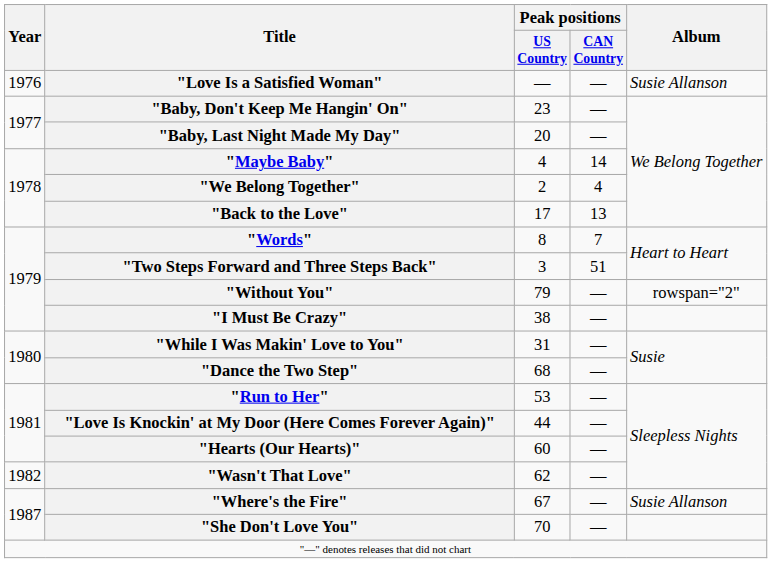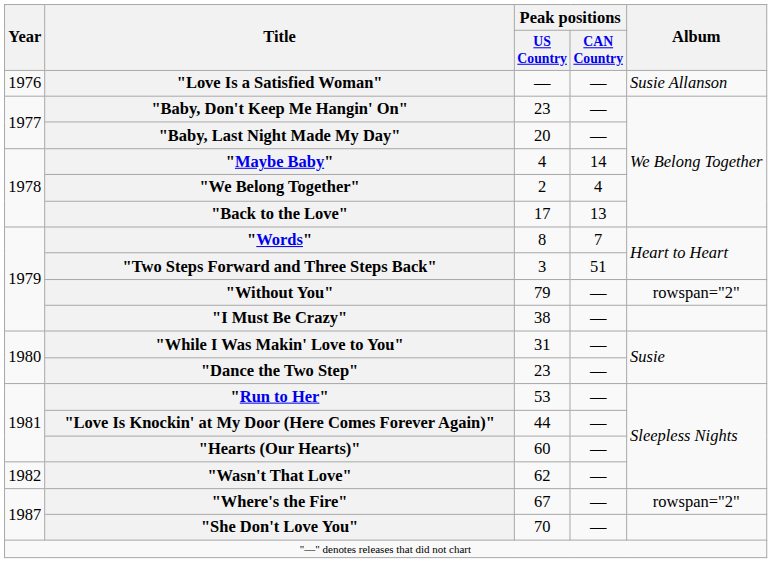(542, 370) 68 -> (542, 370) 23
(679, 501) Susie Allanson -> (696, 501) rowspan="2"
